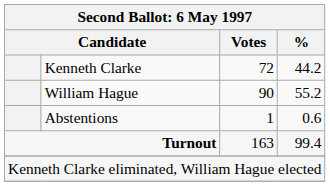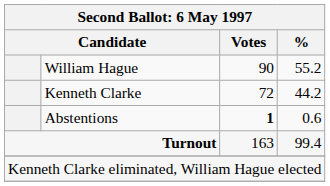rows swapped: (91, 93) <-> (93, 67)
(270, 118) normal -> (270, 118) bold
